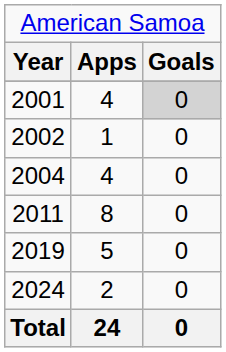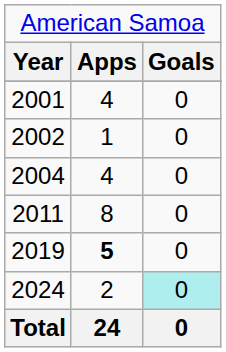(181, 99) lightgrey background -> (181, 99) no background
(107, 251) normal -> (107, 251) bold
(181, 289) no background -> (181, 289) paleturquoise background
